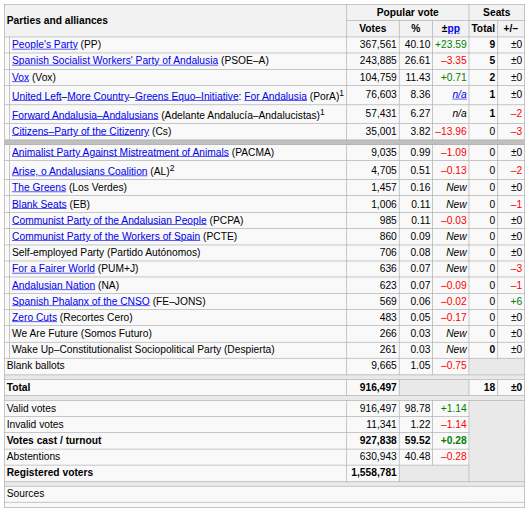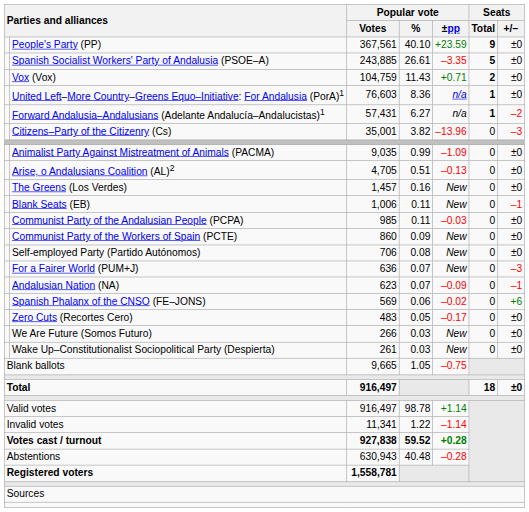(517, 170) –2 -> (517, 170) ±0
(492, 350) bold -> (492, 350) normal
